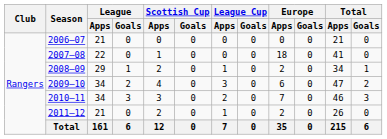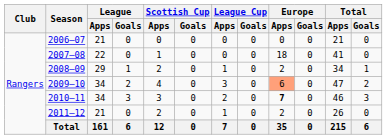(282, 84) no background -> (282, 84) lightsalmon background
(282, 98) normal -> (282, 98) bold
